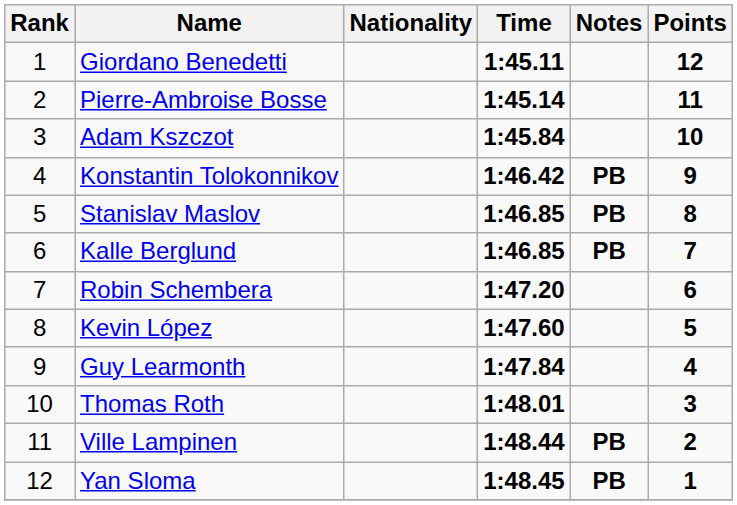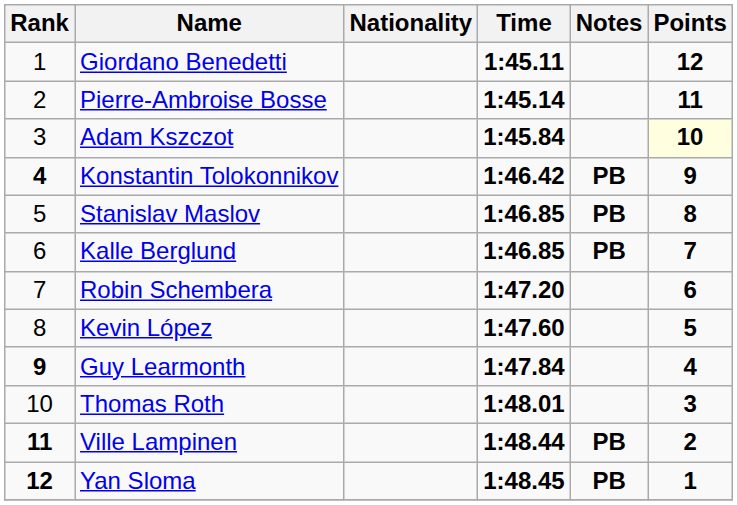(690, 137) no background -> (690, 137) lightyellow background
(40, 175) normal -> (40, 175) bold
(40, 366) normal -> (40, 366) bold
(40, 442) normal -> (40, 442) bold
(40, 480) normal -> (40, 480) bold
